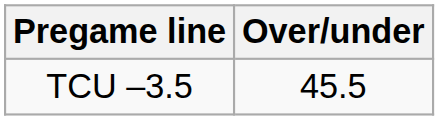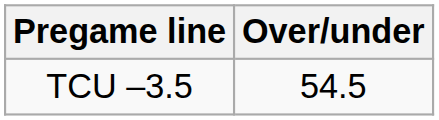(333, 86) 45.5 -> (333, 86) 54.5
